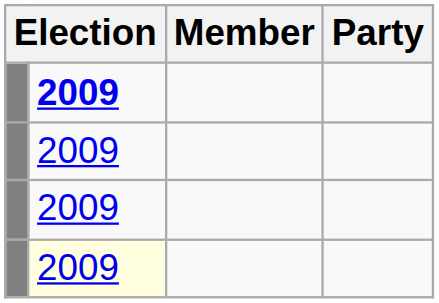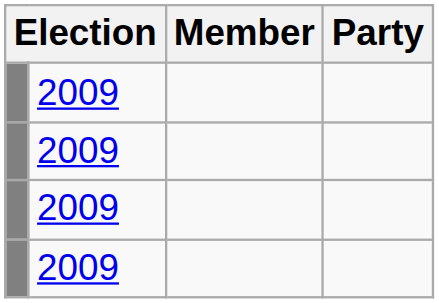(78, 92) bold -> (78, 92) normal
(78, 267) lightyellow background -> (78, 267) no background
